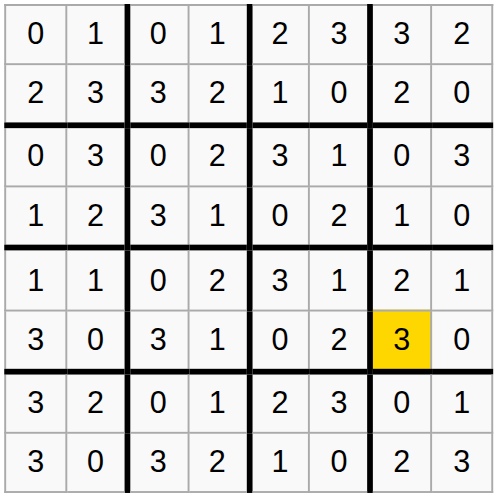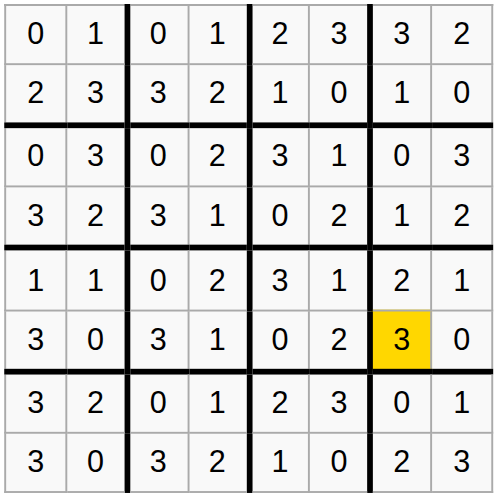(402, 93) 2 -> (402, 93) 1
(36, 216) 1 -> (36, 216) 3
(462, 216) 0 -> (462, 216) 2
